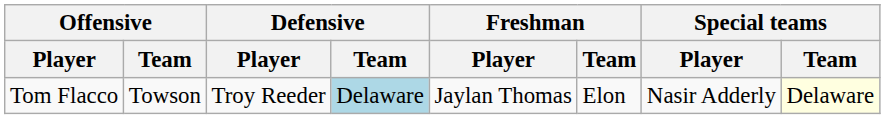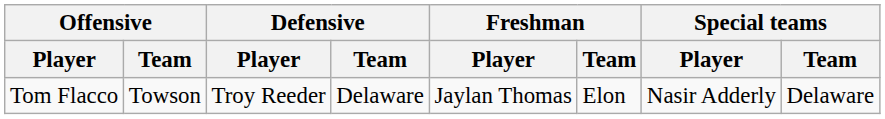(380, 95) lightblue background -> (380, 95) no background
(830, 95) lightyellow background -> (830, 95) no background
